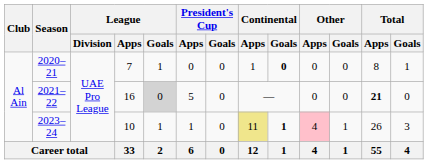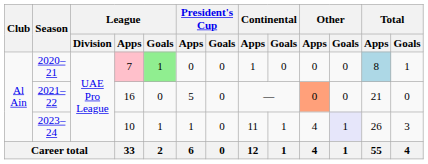(129, 66) no background -> (129, 66) pink background
(160, 66) no background -> (160, 66) lightgreen background
(284, 66) bold -> (284, 66) normal
(376, 66) no background -> (376, 66) lightblue background
(160, 96) lightgrey background -> (160, 96) no background
(315, 96) no background -> (315, 96) lightsalmon background
(376, 96) bold -> (376, 96) normal
(253, 126) khaki background -> (253, 126) no background
(284, 126) bold -> (284, 126) normal
(315, 126) pink background -> (315, 126) no background
(345, 126) no background -> (345, 126) lavender background
